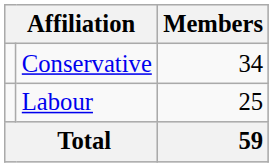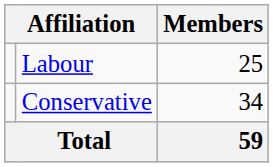rows swapped: (87, 63) <-> (57, 102)
